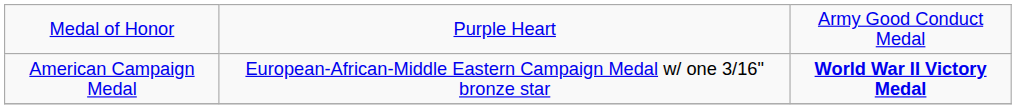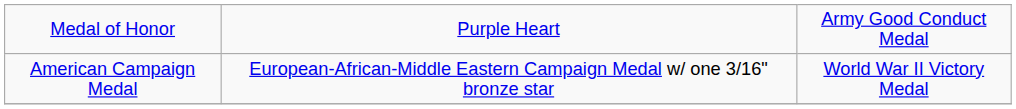(901, 78) bold -> (904, 78) normal
